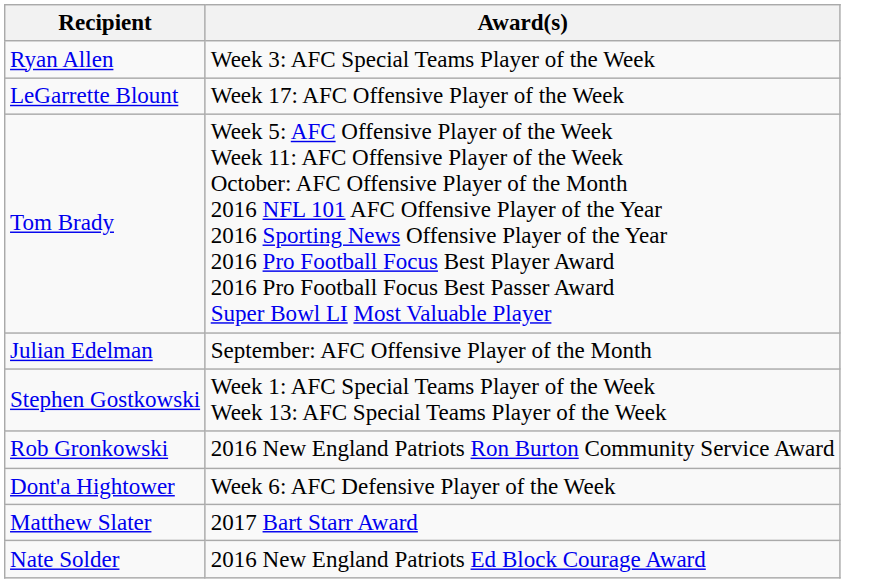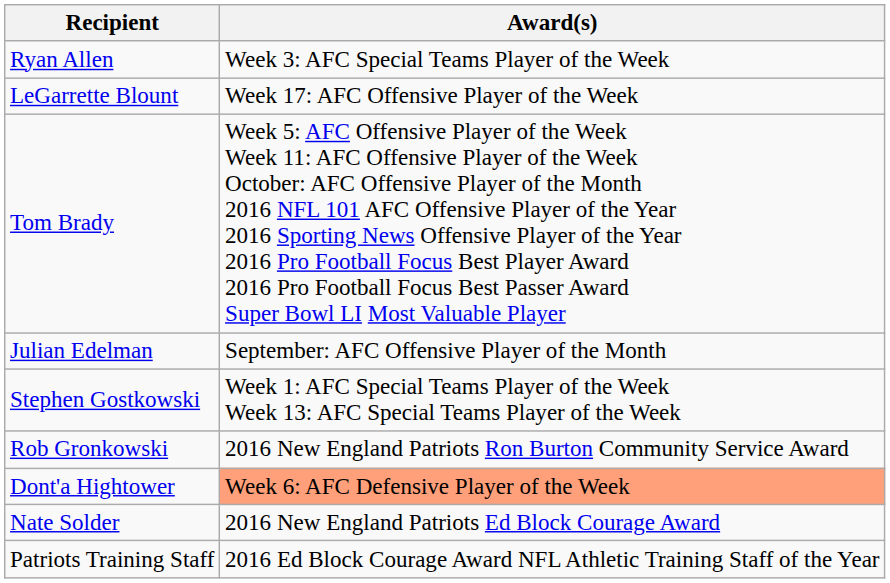(413, 485) no background -> (427, 485) lightsalmon background
- row: (81, 522)
+ row: (112, 558)
